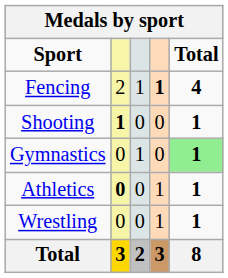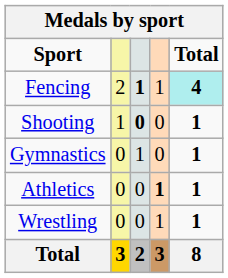(140, 88) normal -> (140, 88) bold
(160, 88) bold -> (160, 88) normal
(196, 88) no background -> (196, 88) paleturquoise background
(120, 121) bold -> (120, 121) normal
(140, 121) normal -> (140, 121) bold
(196, 155) lightgreen background -> (196, 155) no background
(120, 188) bold -> (120, 188) normal
(160, 188) normal -> (160, 188) bold
